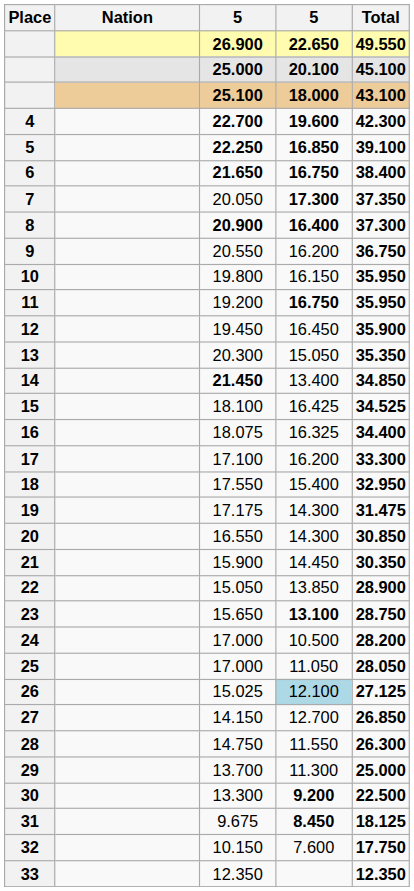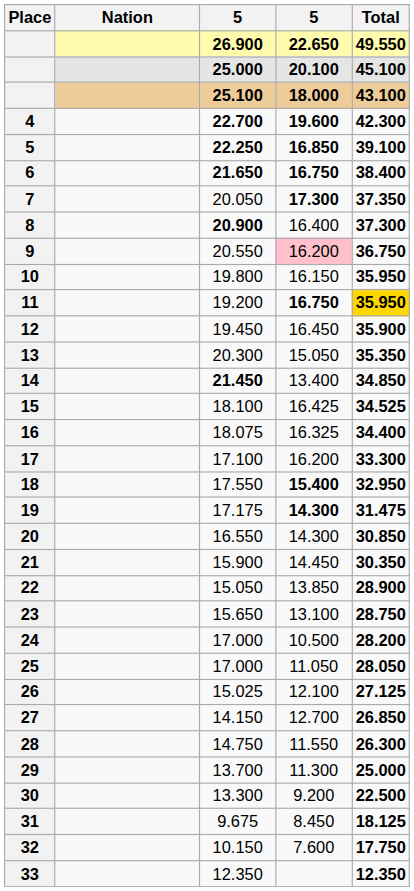(314, 225) bold -> (314, 225) normal
(314, 251) no background -> (314, 251) pink background
(381, 303) no background -> (381, 303) gold background
(314, 485) normal -> (314, 485) bold
(314, 511) normal -> (314, 511) bold
(314, 614) bold -> (314, 614) normal
(314, 692) lightblue background -> (314, 692) no background
(314, 796) bold -> (314, 796) normal
(314, 822) bold -> (314, 822) normal
